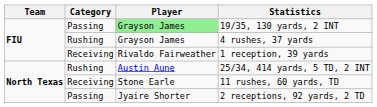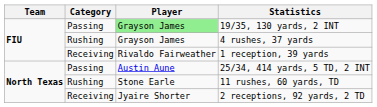(85, 68) Rushing -> (85, 68) Passing
(91, 82) Receiving -> (85, 82) Rushing
(85, 96) Passing -> (91, 96) Receiving
